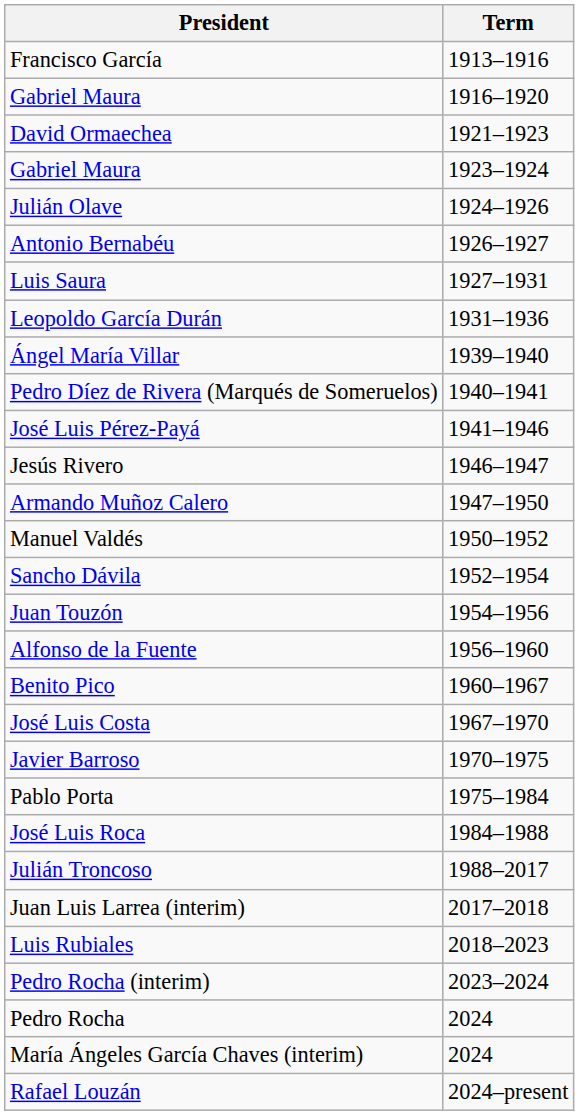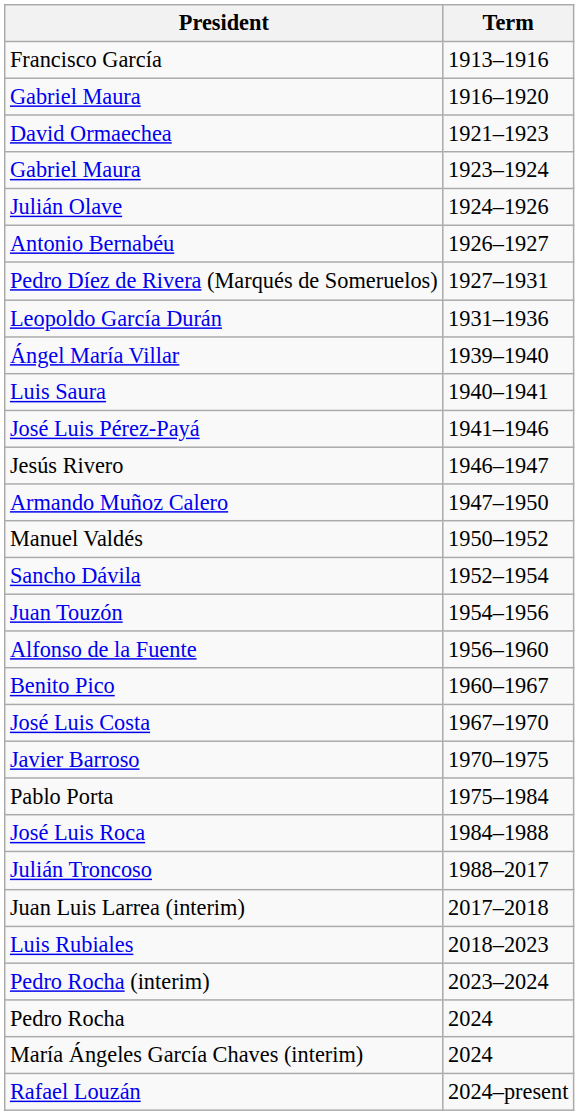(58, 281) Luis Saura -> (224, 281) Pedro Díez de Rivera (Marqués de Someruelos)
(224, 391) Pedro Díez de Rivera (Marqués de Someruelos) -> (58, 391) Luis Saura
